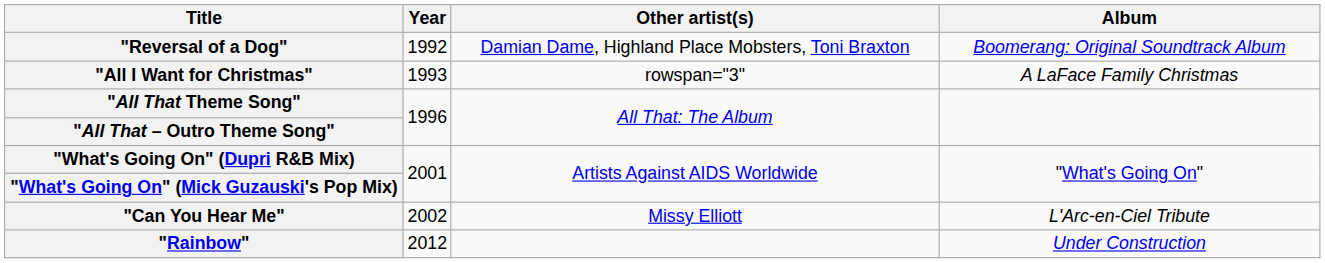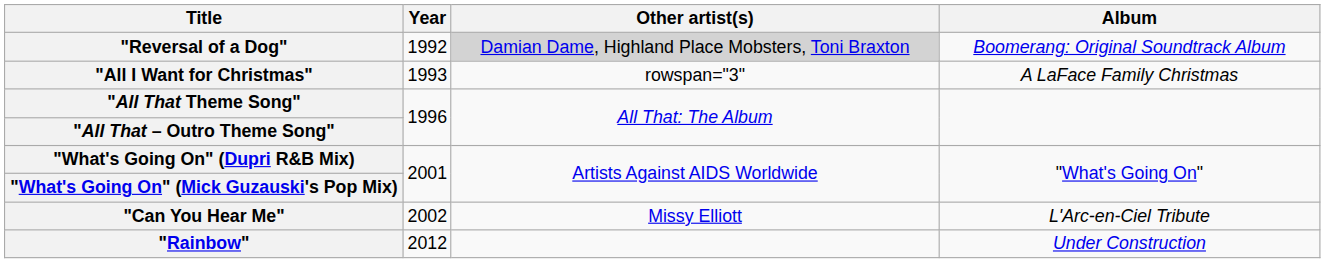(695, 46) no background -> (695, 46) lightgrey background
